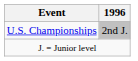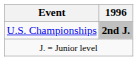(115, 30) normal -> (116, 30) bold
